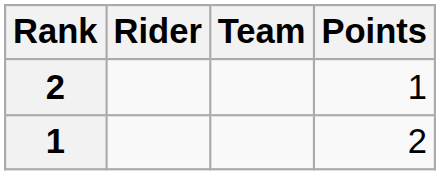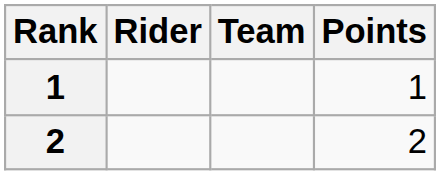(55, 86) 2 -> (55, 86) 1
(55, 141) 1 -> (55, 141) 2
